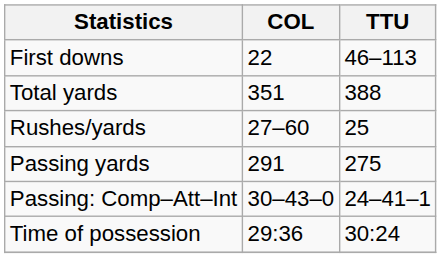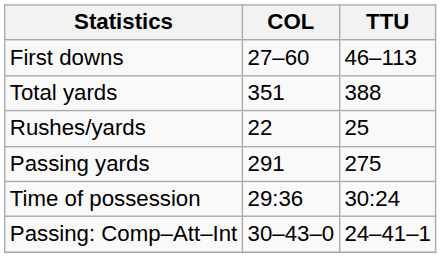(260, 57) 22 -> (278, 57) 27–60
(278, 128) 27–60 -> (260, 128) 22
rows swapped: (124, 198) <-> (105, 234)
